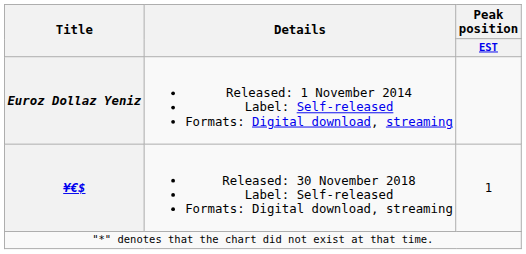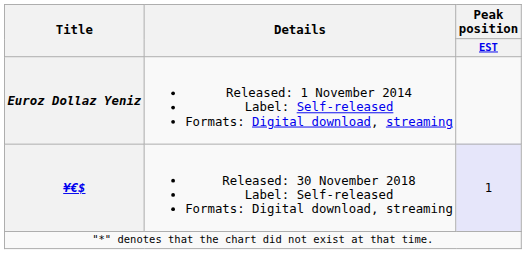(488, 188) no background -> (488, 188) lavender background
